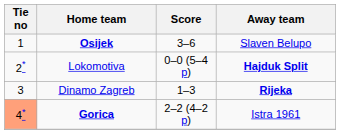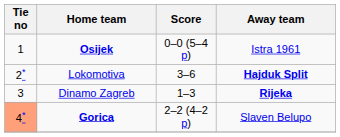(186, 43) 3–6 -> (186, 49) 0–0 (5–4 p)
(276, 43) Slaven Belupo -> (276, 49) Istra 1961
(186, 66) 0–0 (5–4 p) -> (186, 74) 3–6
(276, 114) Istra 1961 -> (276, 117) Slaven Belupo
